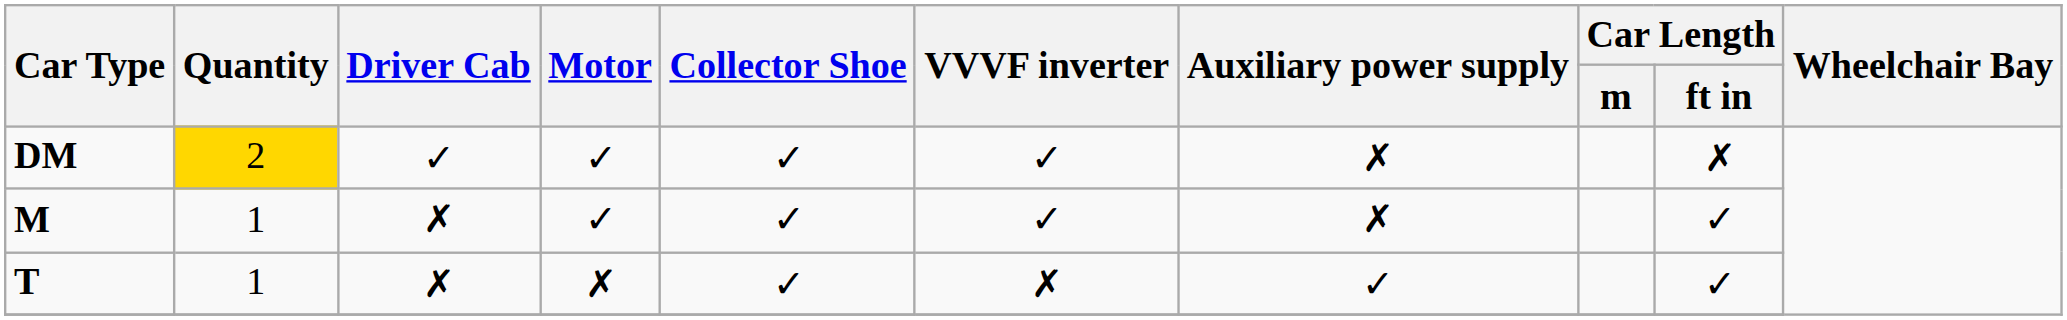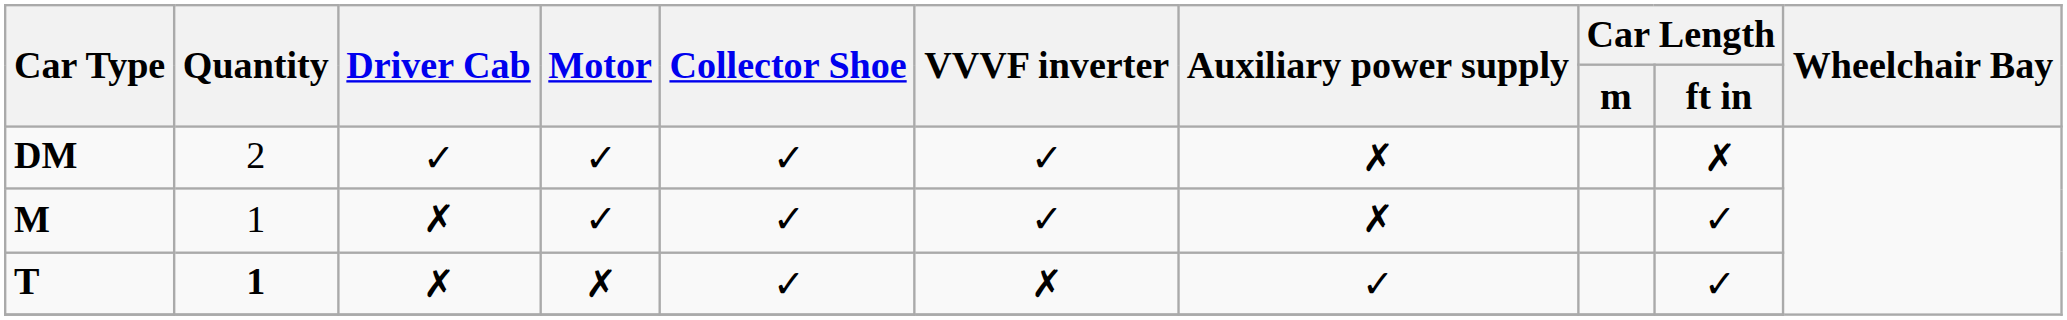(256, 156) gold background -> (256, 156) no background
(256, 282) normal -> (256, 282) bold
